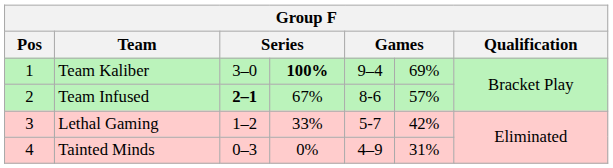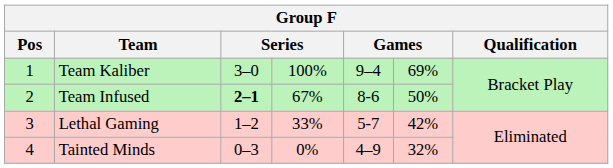(307, 71) bold -> (307, 71) normal
(424, 97) 57% -> (423, 97) 50%
(424, 150) 31% -> (423, 150) 32%
